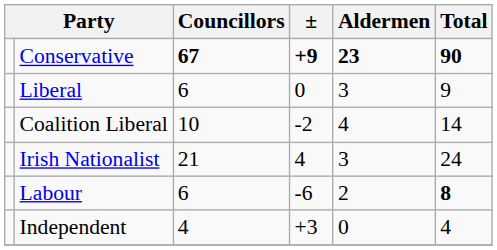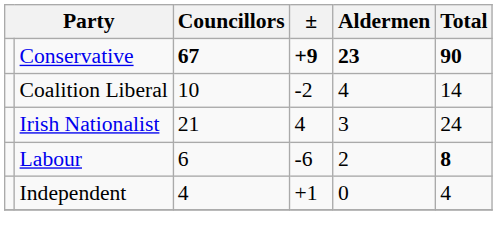- row: (51, 90)
(306, 227) +3 -> (306, 192) +1
